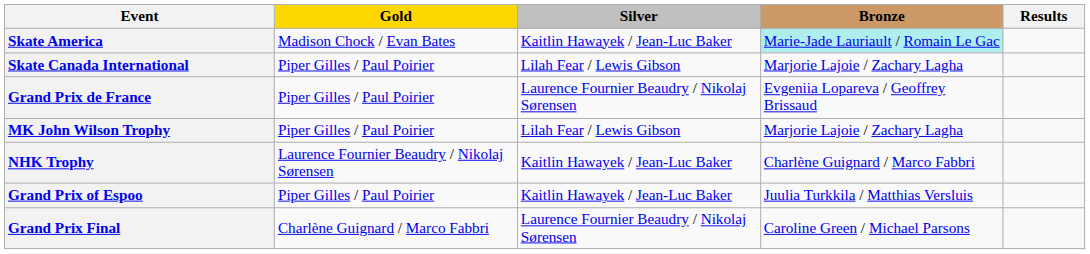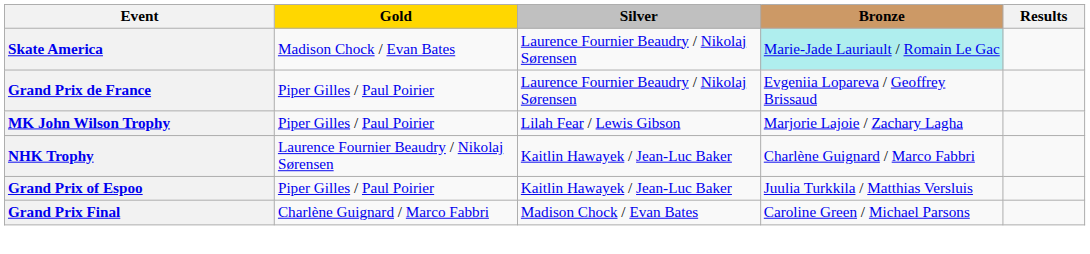(626, 40) Kaitlin Hawayek / Jean-Luc Baker -> (634, 49) Laurence Fournier Beaudry / Nikolaj Sørensen
- row: (98, 64)
(634, 228) Laurence Fournier Beaudry / Nikolaj Sørensen -> (610, 212) Madison Chock / Evan Bates
